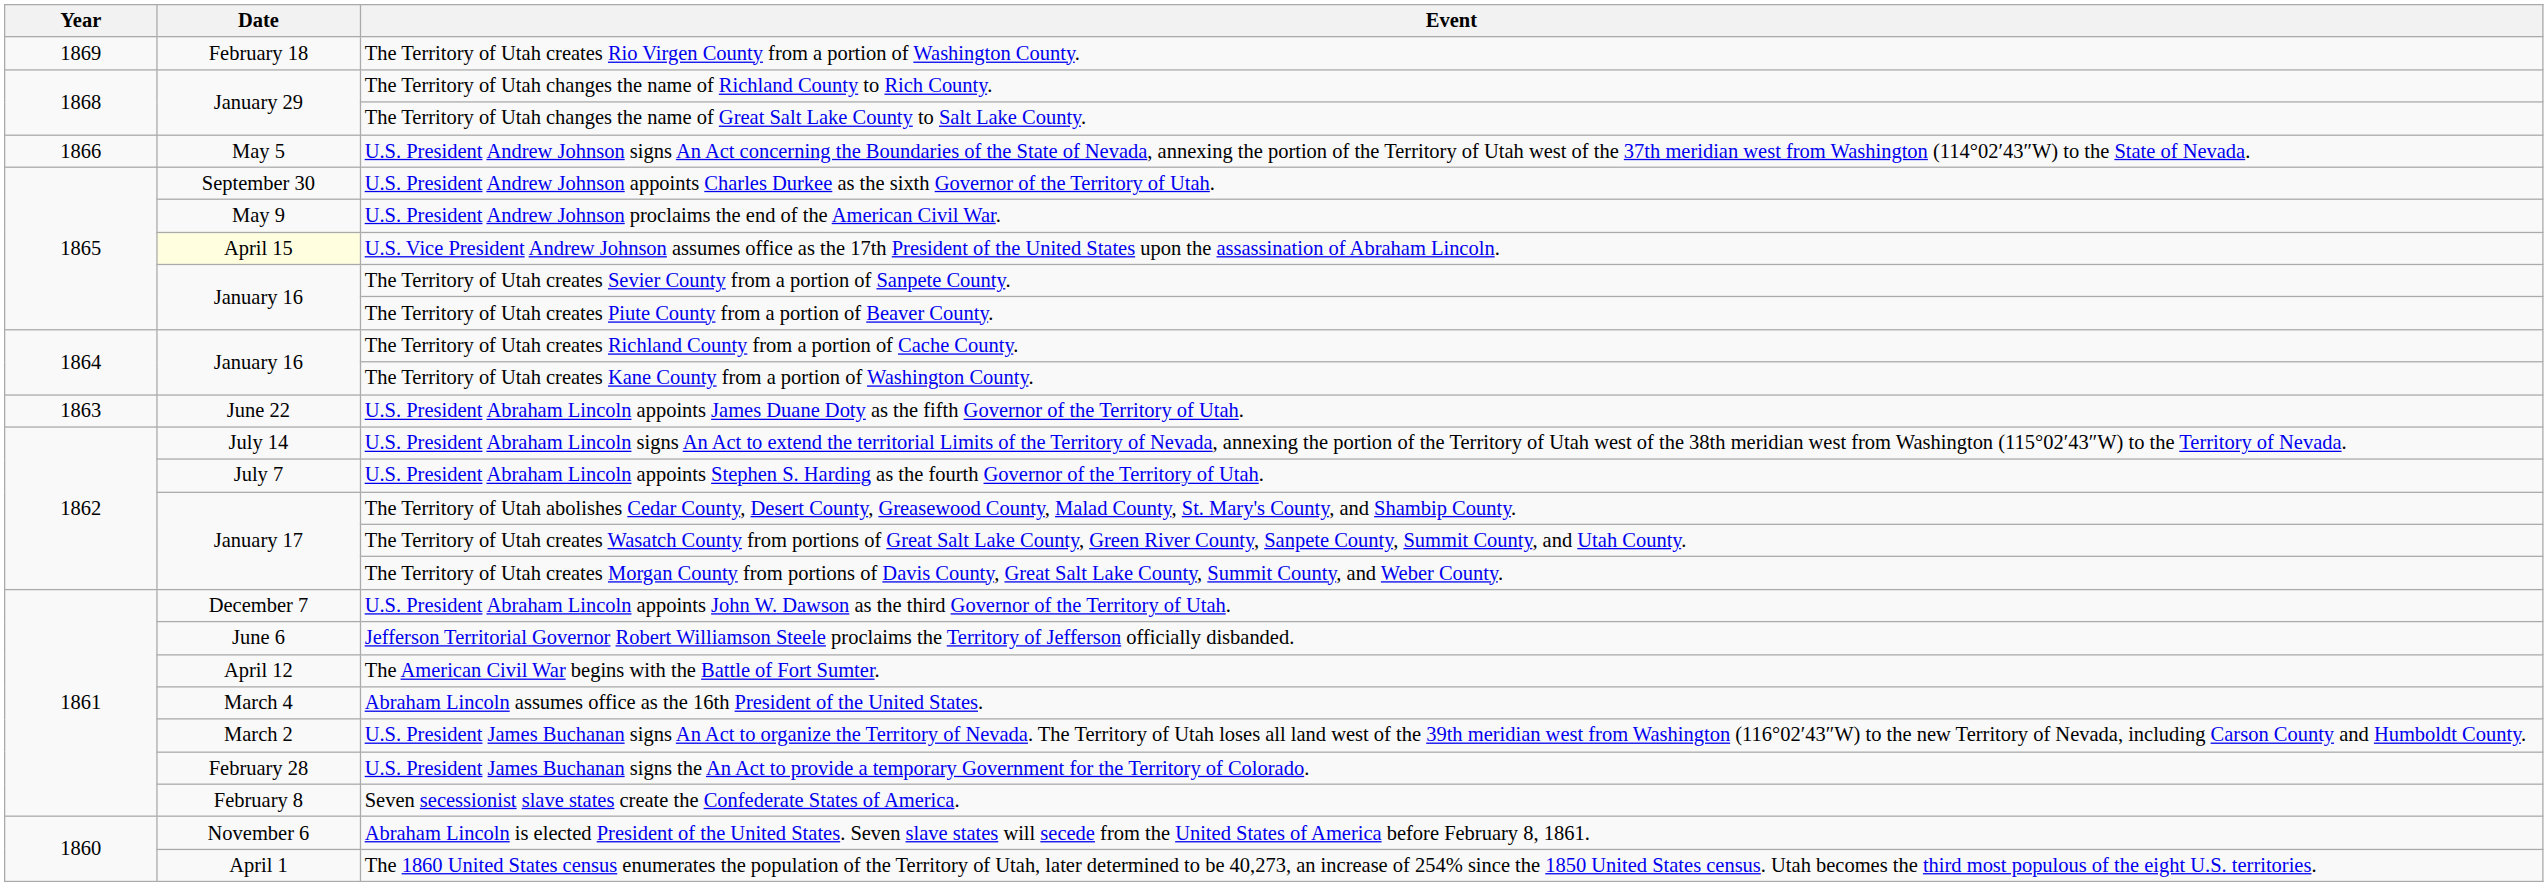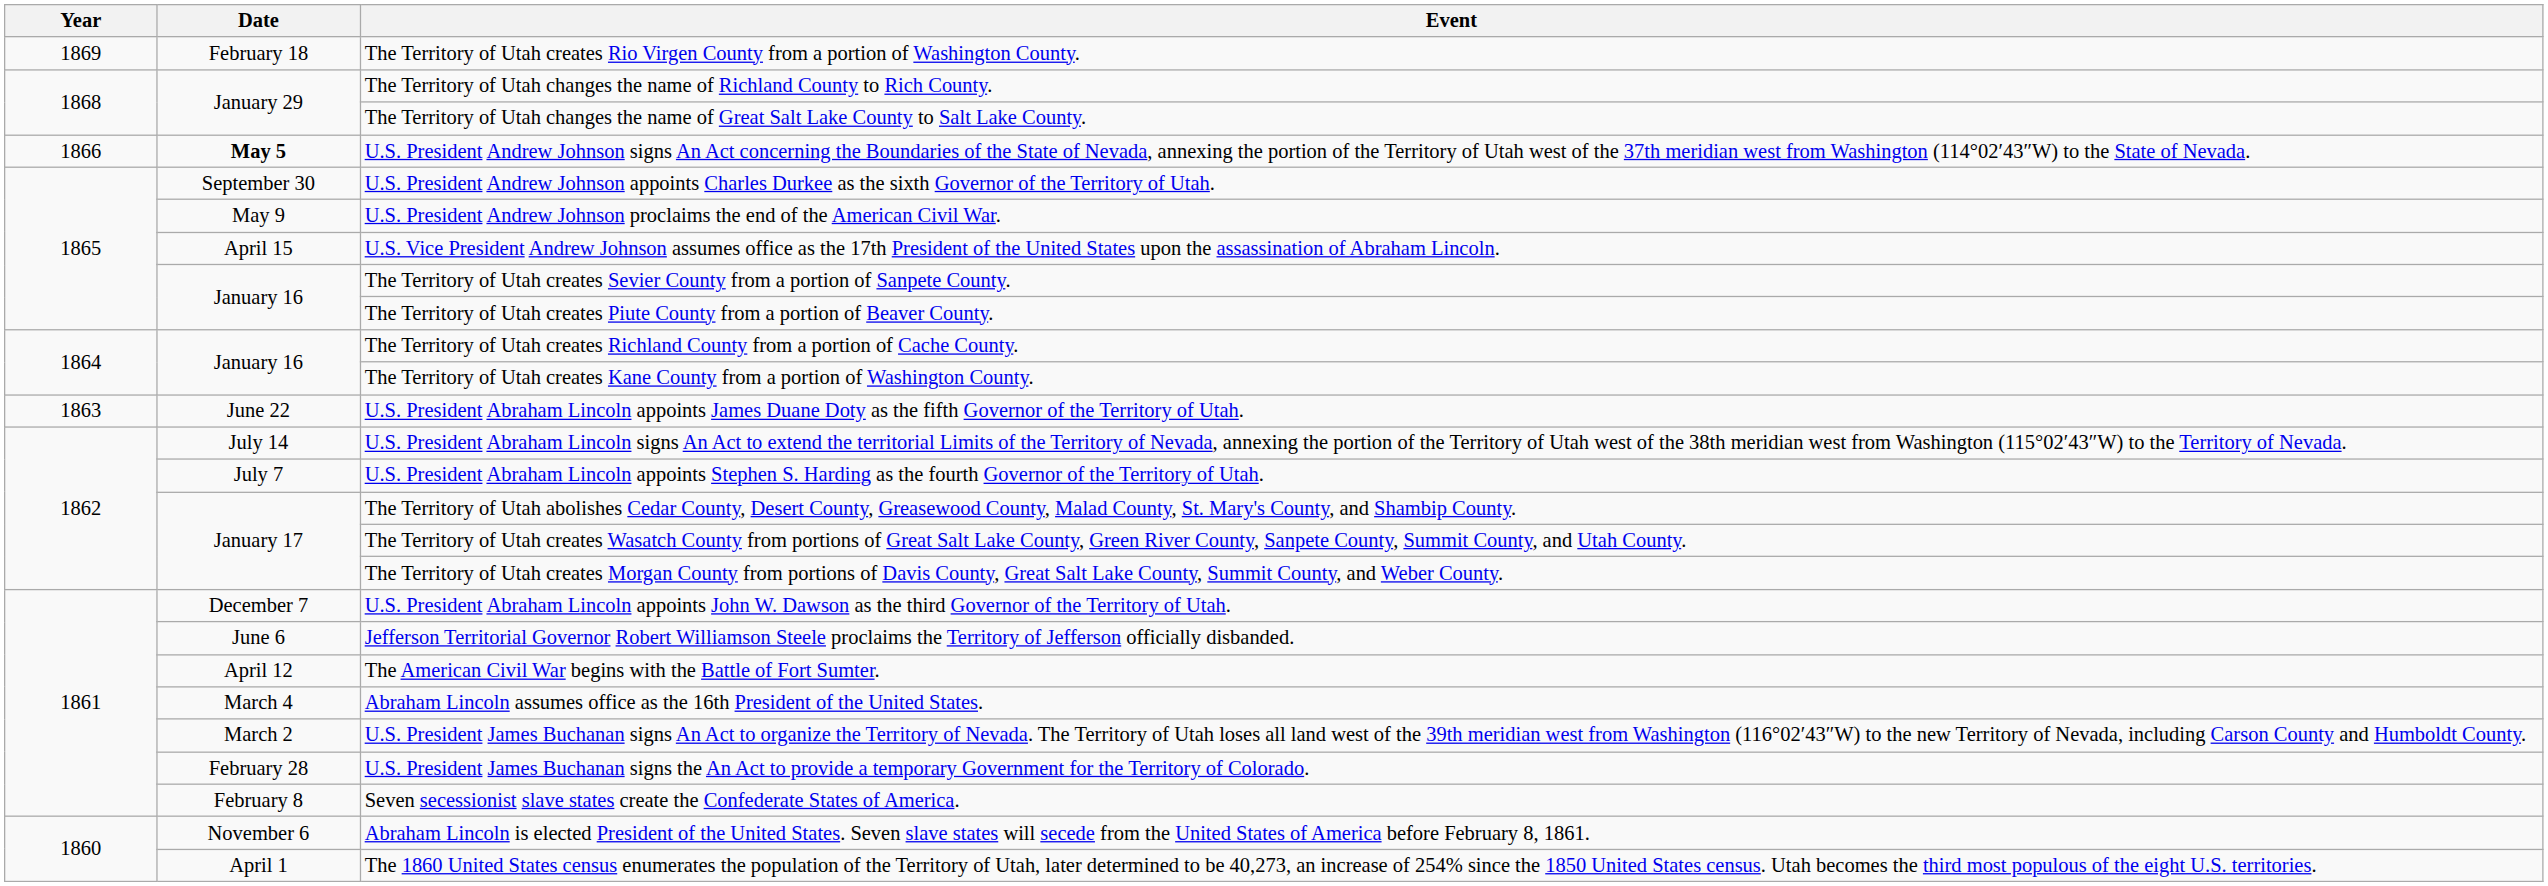(258, 150) normal -> (258, 150) bold
(258, 248) lightyellow background -> (258, 248) no background
